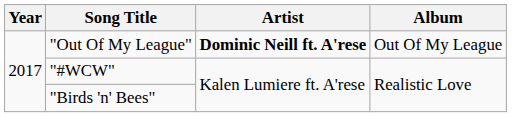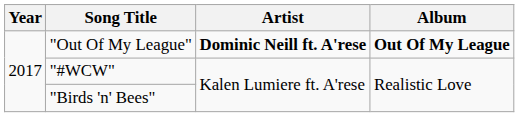(438, 44) normal -> (442, 44) bold
